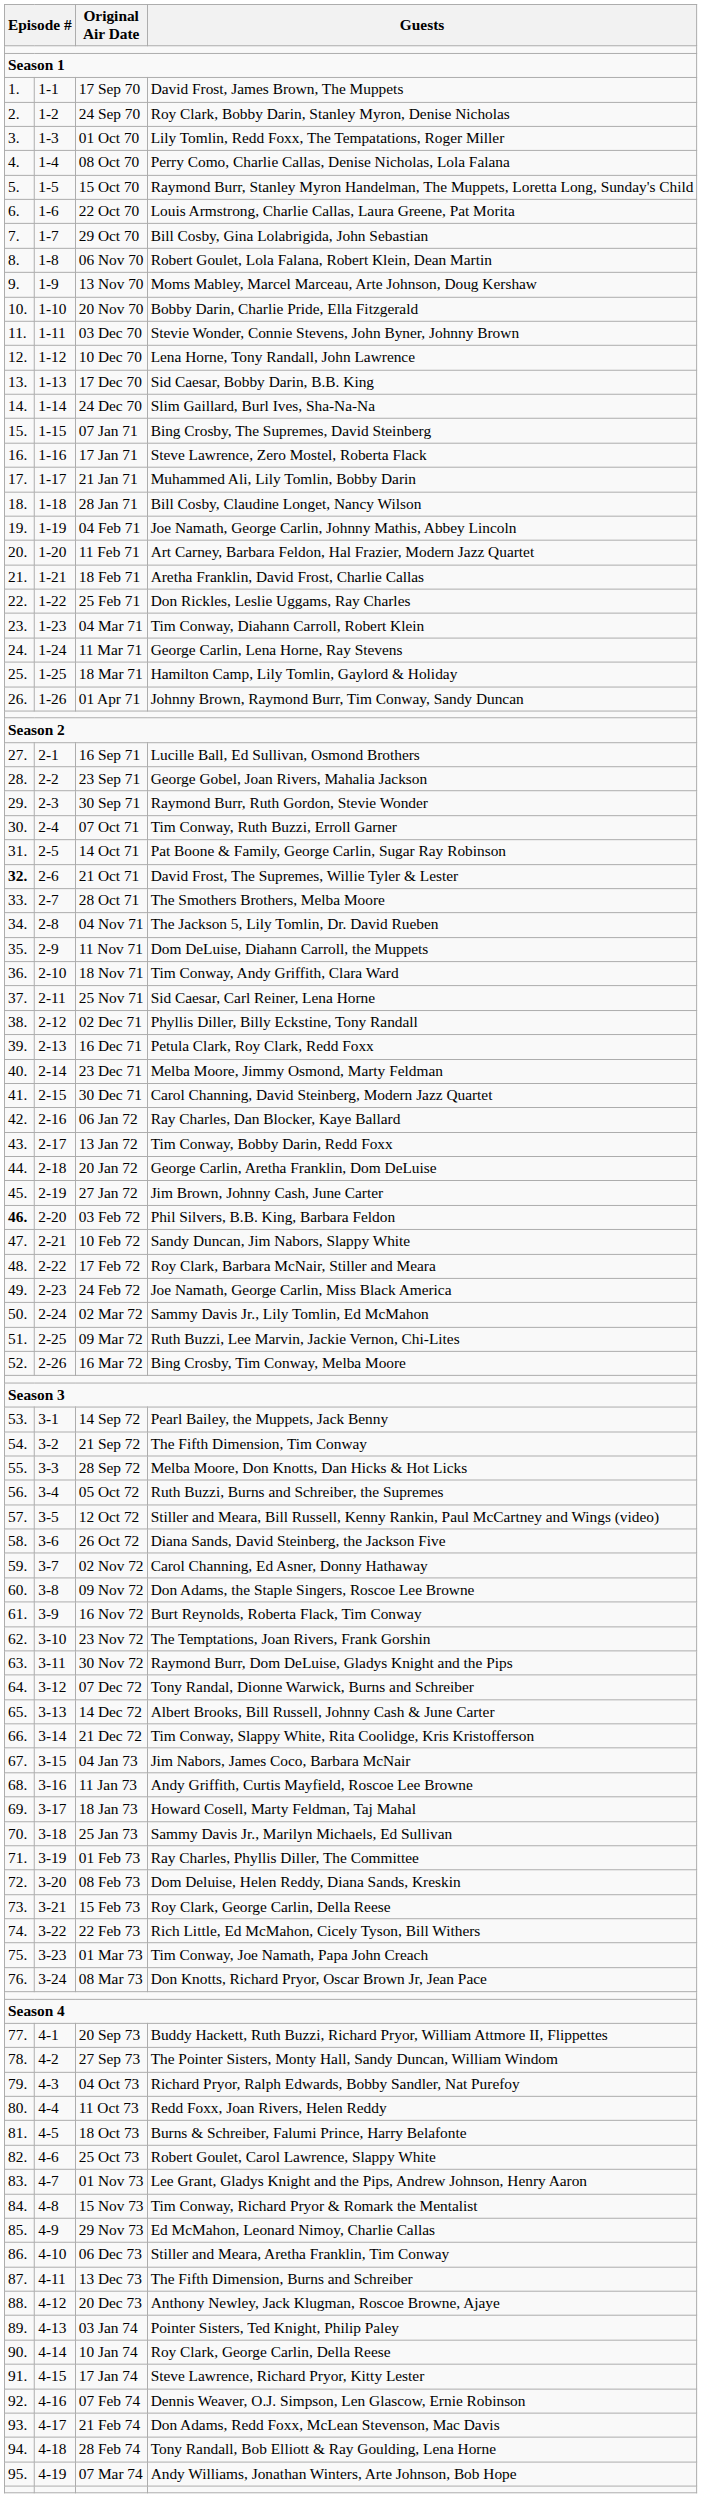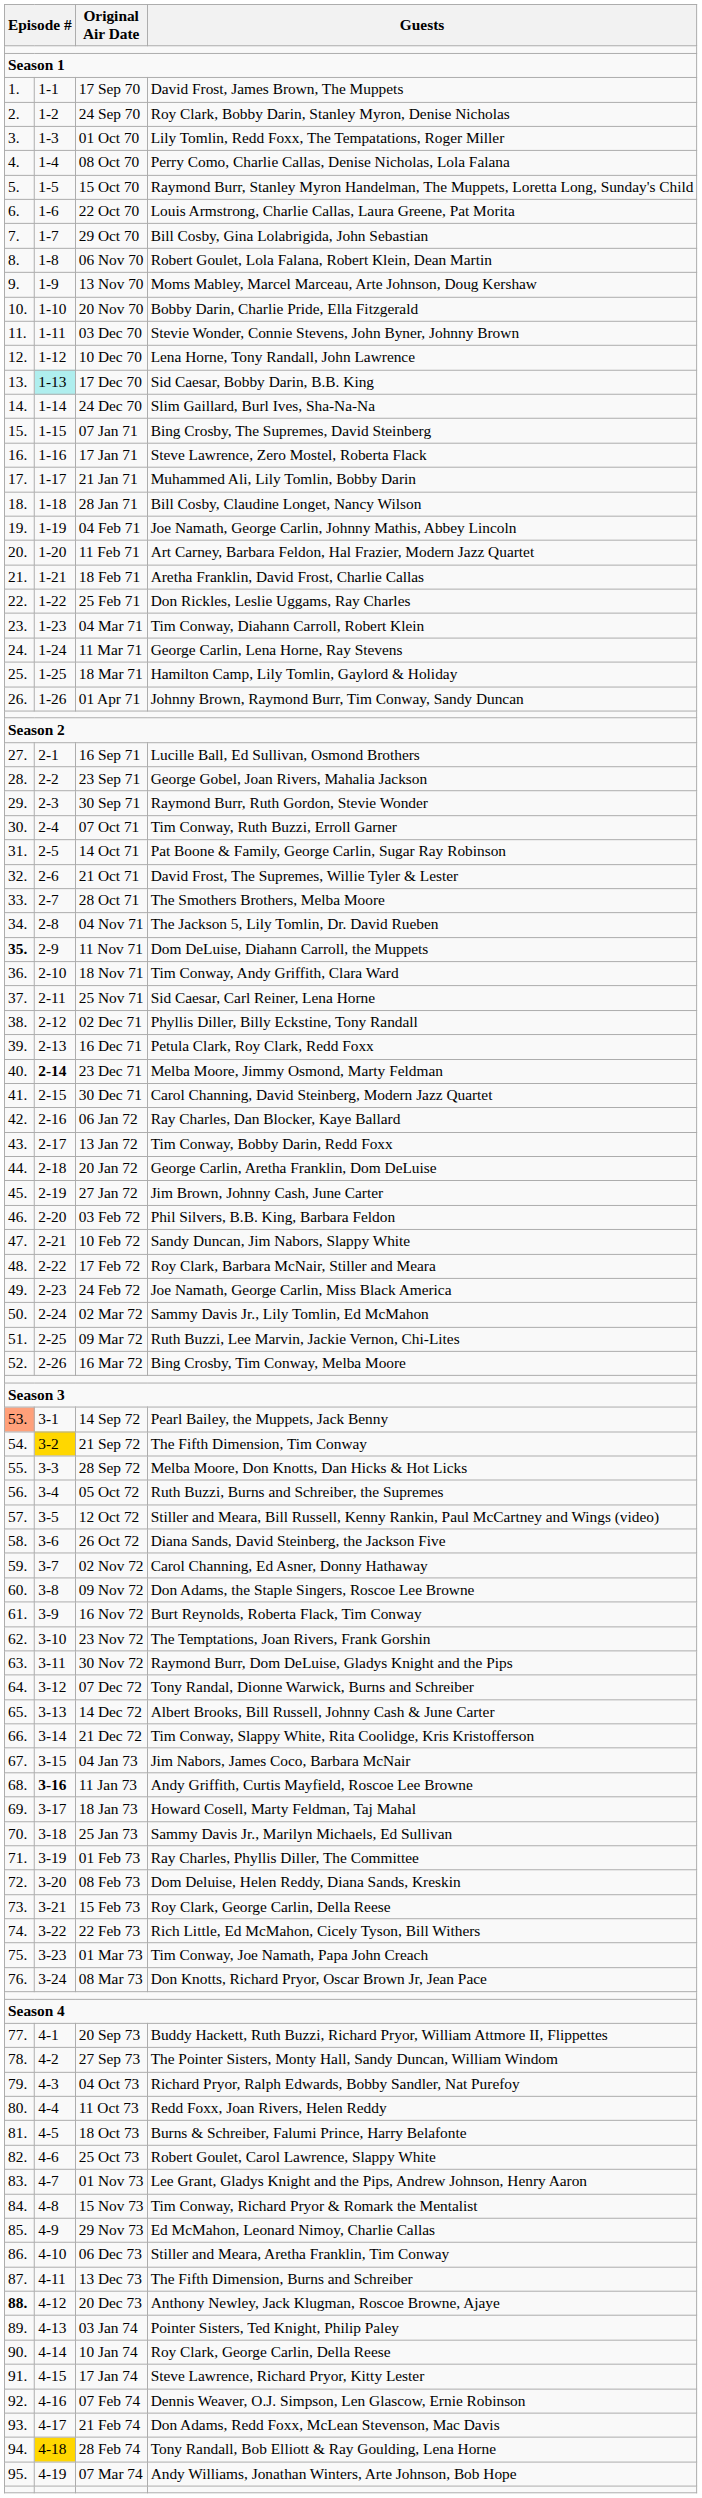(52, 382) no background -> (52, 382) paleturquoise background
(18, 876) bold -> (18, 876) normal
(18, 949) normal -> (18, 949) bold
(52, 1071) normal -> (52, 1071) bold
(18, 1217) bold -> (18, 1217) normal
(18, 1419) no background -> (18, 1419) lightsalmon background
(48, 1443) no background -> (48, 1443) gold background
(52, 1784) normal -> (52, 1784) bold
(18, 2303) normal -> (18, 2303) bold
(52, 2449) no background -> (52, 2449) gold background
